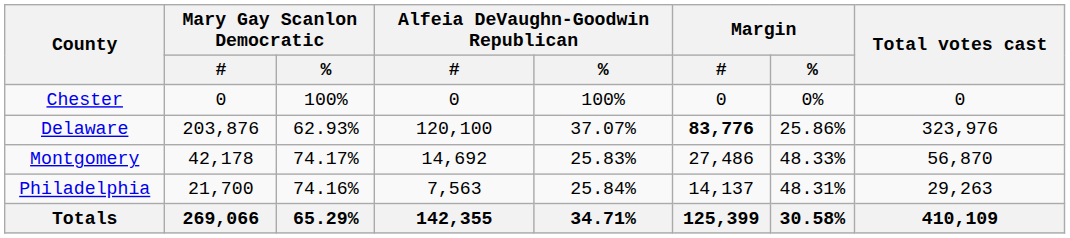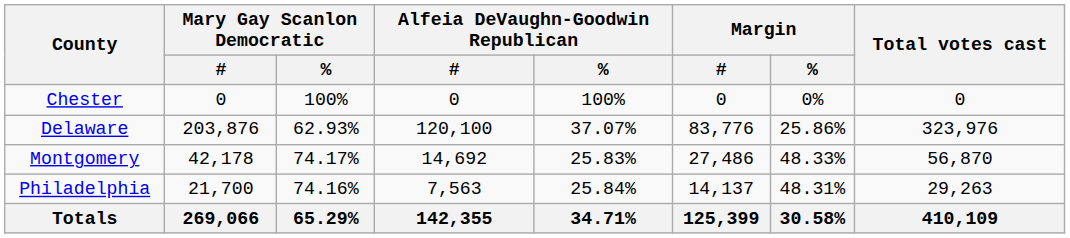(721, 130) bold -> (721, 130) normal
